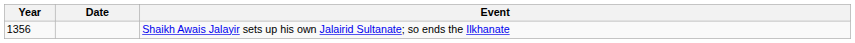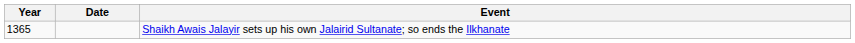(19, 30) 1356 -> (19, 30) 1365
